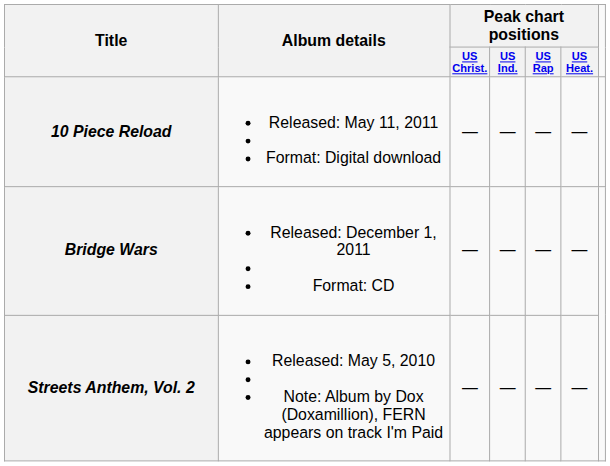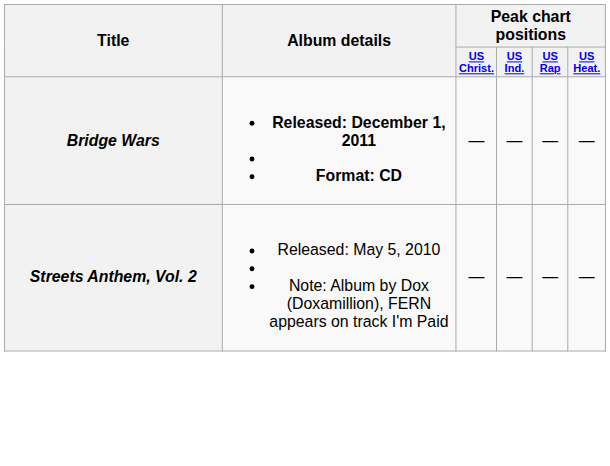- row: (111, 131)
(334, 260) normal -> (339, 150) bold
